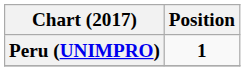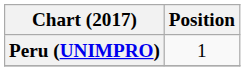(202, 50) bold -> (202, 50) normal
